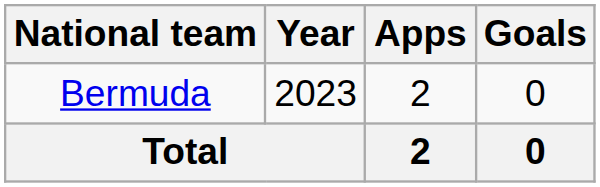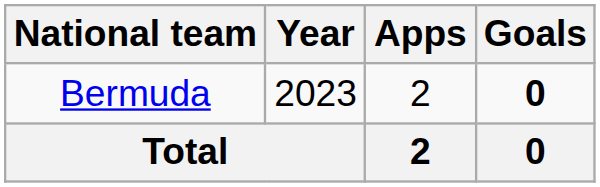(535, 92) normal -> (535, 92) bold
